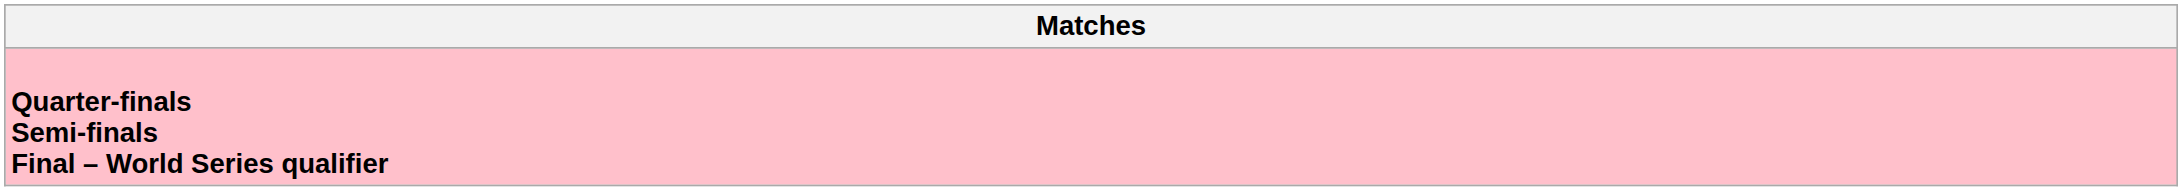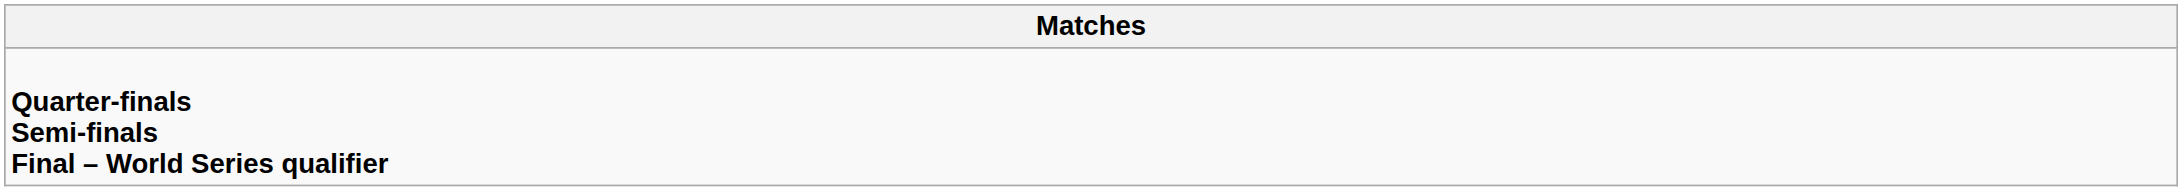(200, 131) pink background -> (200, 131) no background
